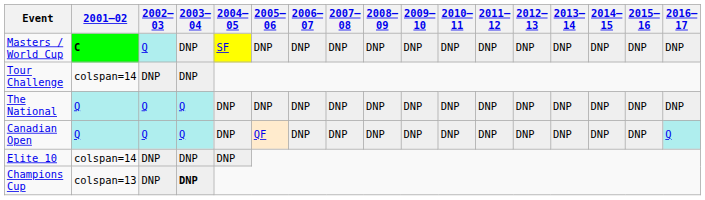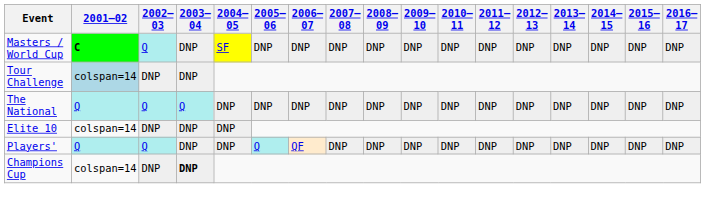(105, 77) no background -> (105, 77) lightblue background
- row: (32, 135)
+ row: (32, 146)
(105, 181) colspan=13 -> (105, 169) colspan=14
